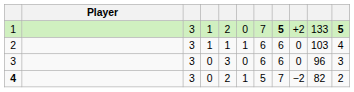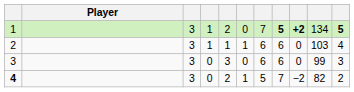(299, 29) normal -> (299, 29) bold
(320, 29) 133 -> (320, 29) 134
(320, 62) 96 -> (320, 62) 99
